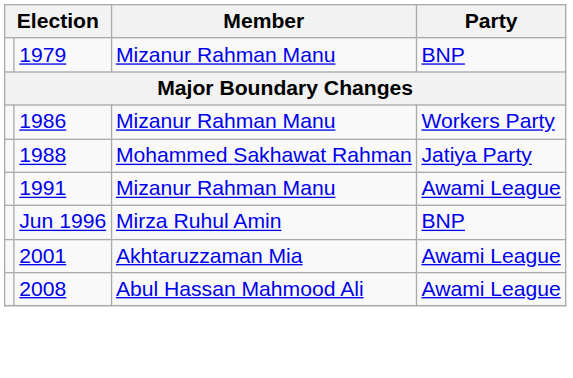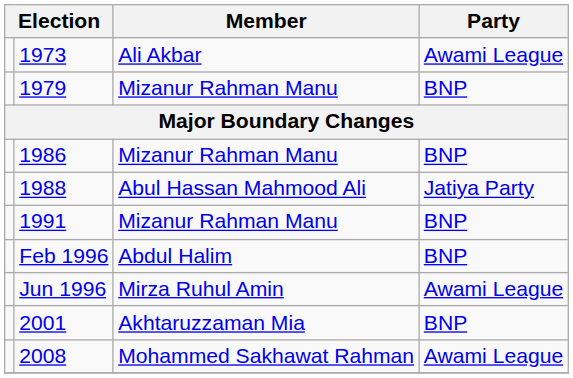+ row: (43, 54)
(488, 121) Workers Party -> (446, 155) BNP
(264, 155) Mohammed Sakhawat Rahman -> (242, 188) Abul Hassan Mahmood Ali
(491, 188) Awami League -> (446, 222) BNP
+ row: (64, 255)
(443, 222) BNP -> (493, 289) Awami League
(491, 255) Awami League -> (446, 322) BNP
(240, 289) Abul Hassan Mahmood Ali -> (266, 356) Mohammed Sakhawat Rahman
